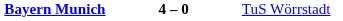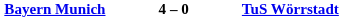(286, 9) normal -> (290, 9) bold
